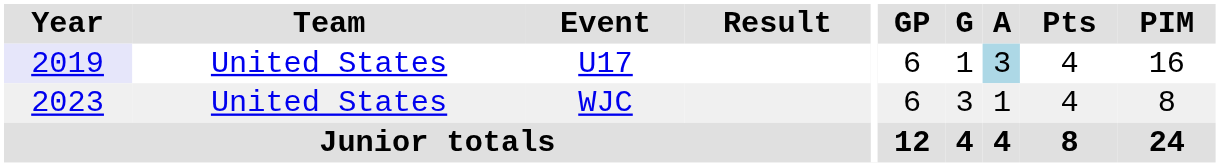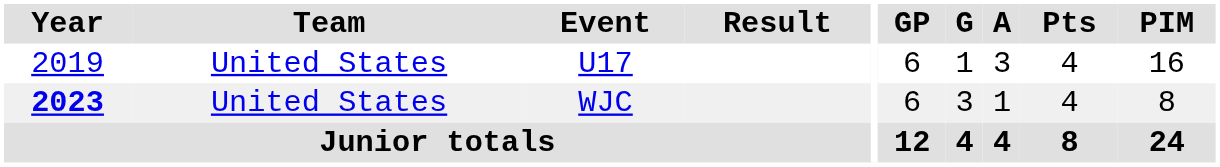(68, 63) lavender background -> (68, 63) no background
(1002, 63) lightblue background -> (1002, 63) no background
(68, 103) normal -> (68, 103) bold
